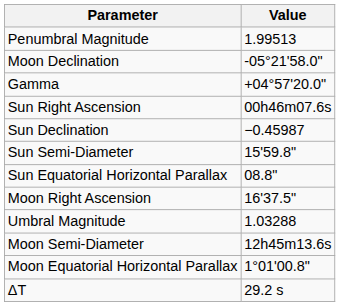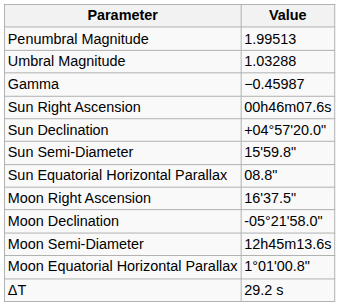rows swapped: (67, 221) <-> (63, 61)
(285, 84) +04°57'20.0" -> (274, 84) −0.45987
(274, 130) −0.45987 -> (285, 130) +04°57'20.0"
